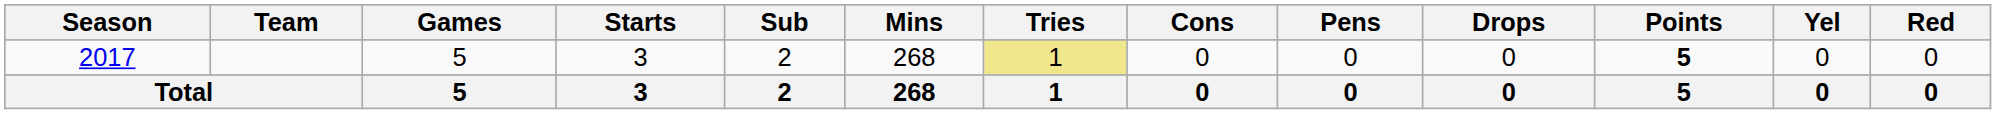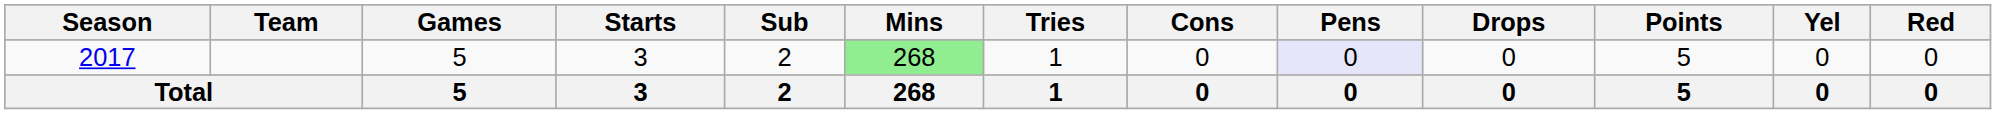(914, 56) no background -> (914, 56) lightgreen background
(1055, 56) khaki background -> (1055, 56) no background
(1351, 56) no background -> (1351, 56) lavender background
(1684, 56) bold -> (1684, 56) normal
